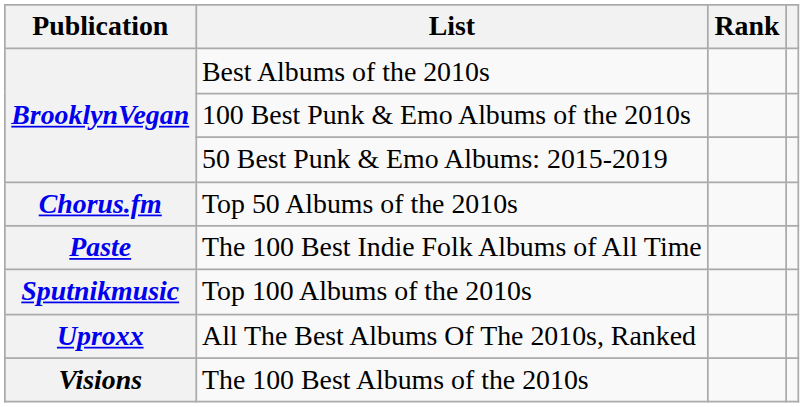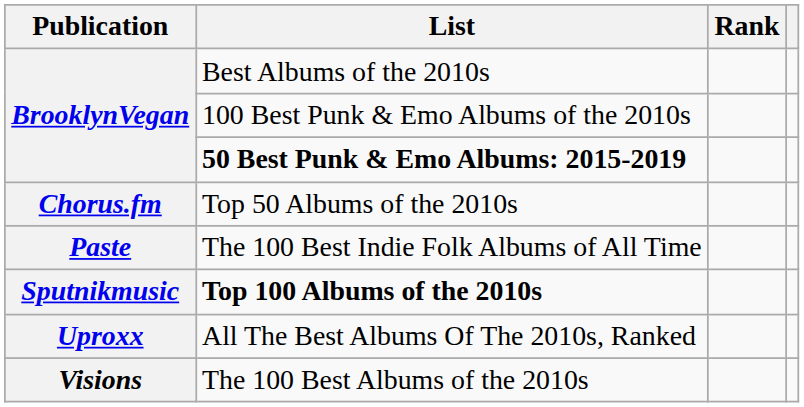(435, 159) normal -> (444, 159) bold
(367, 291) normal -> (372, 291) bold
